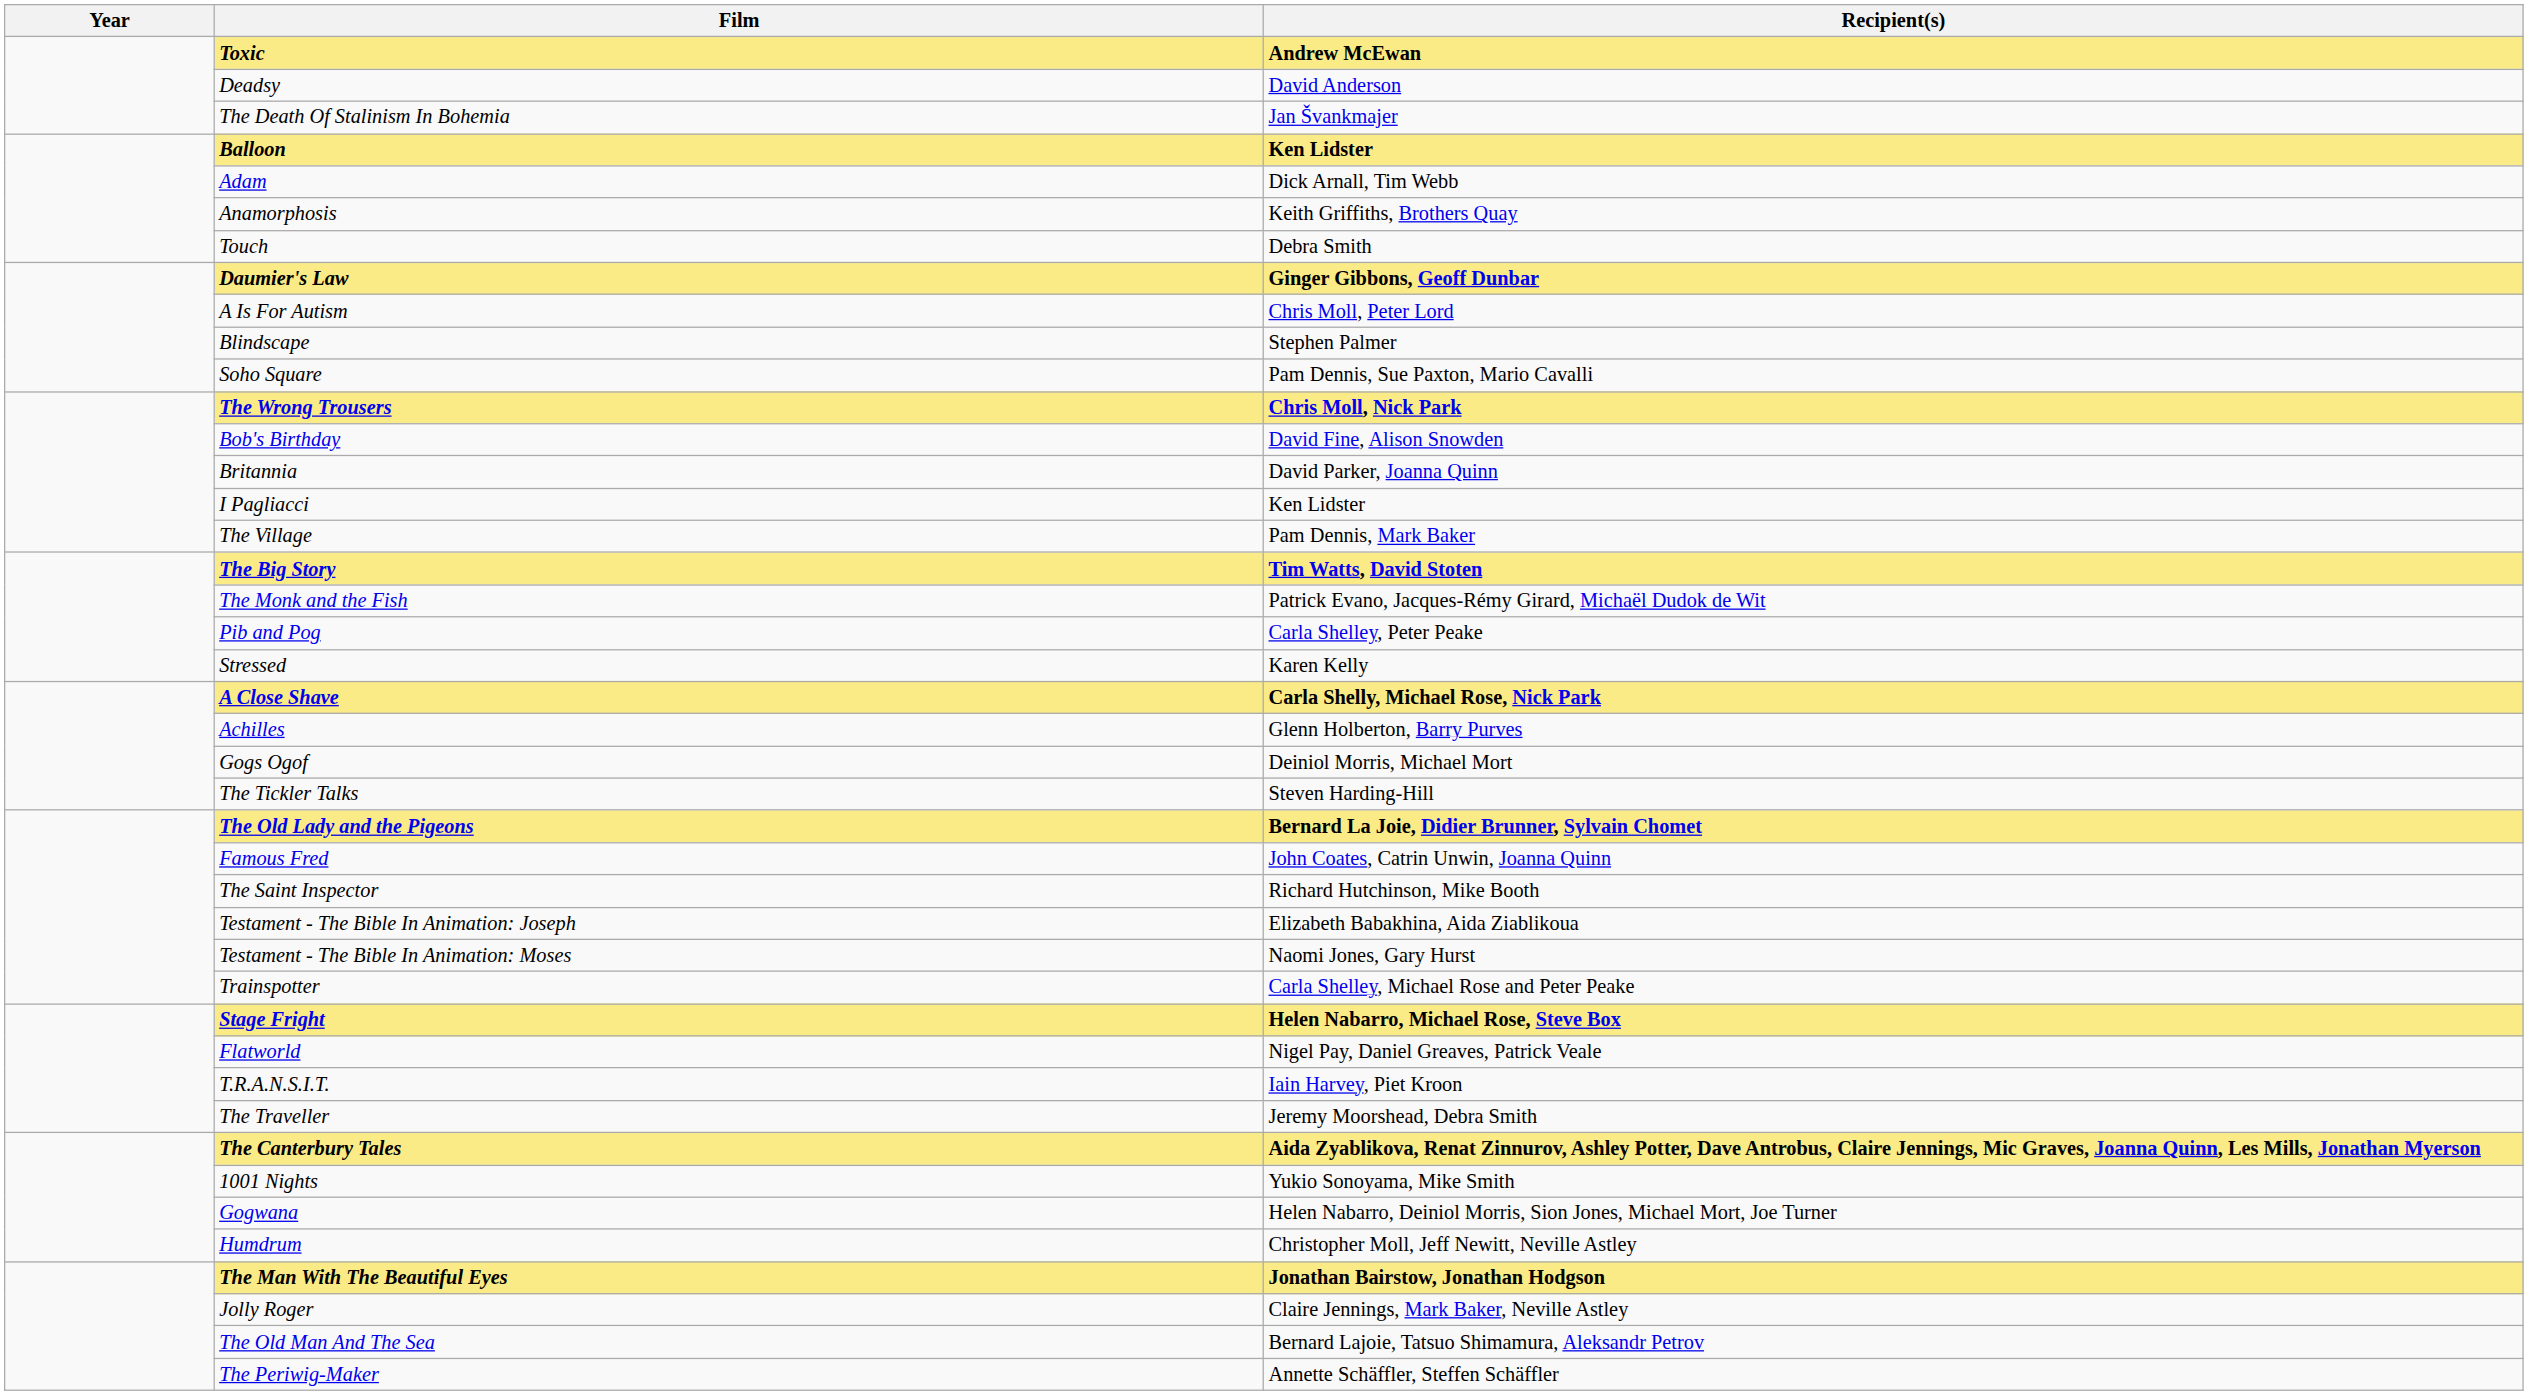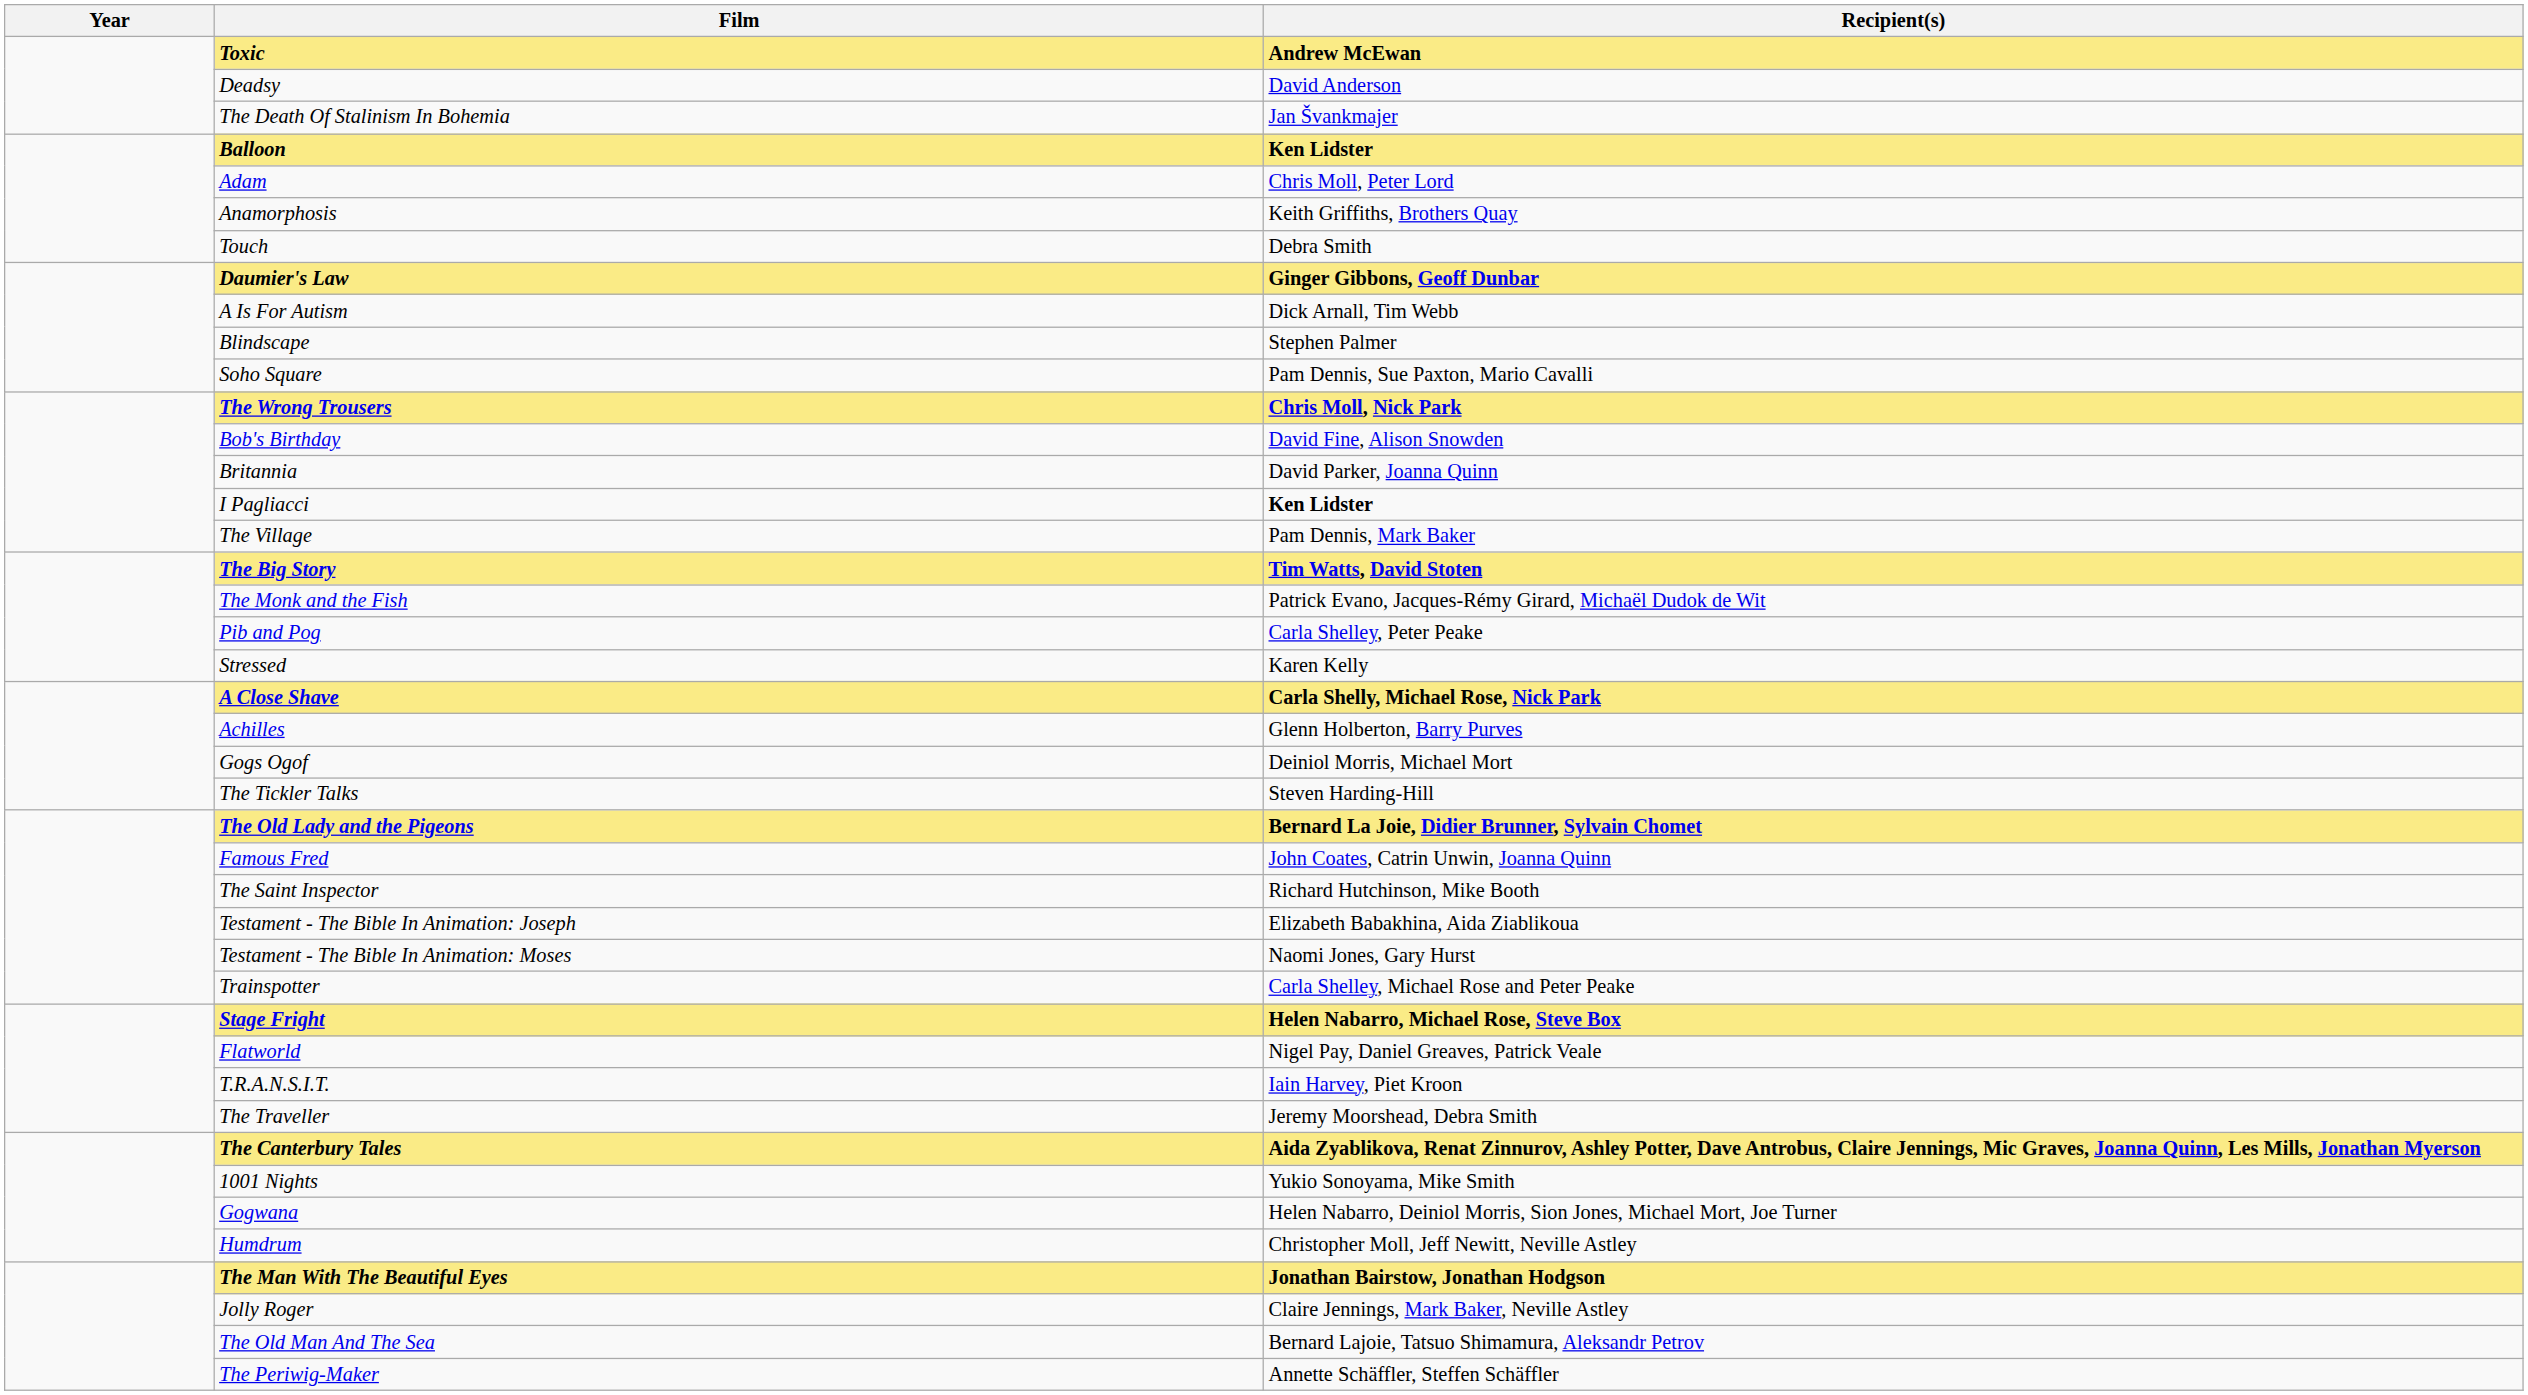(1363, 181) Dick Arnall, Tim Webb -> (1361, 181) Chris Moll, Peter Lord
(1361, 310) Chris Moll, Peter Lord -> (1363, 310) Dick Arnall, Tim Webb
(1317, 504) normal -> (1321, 504) bold
